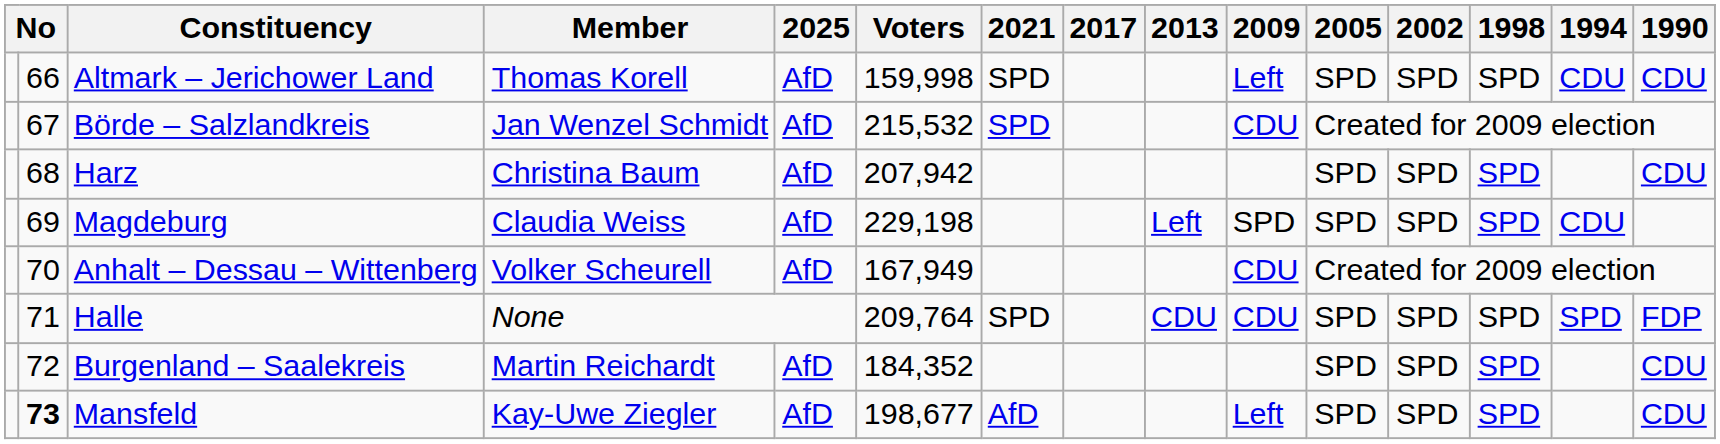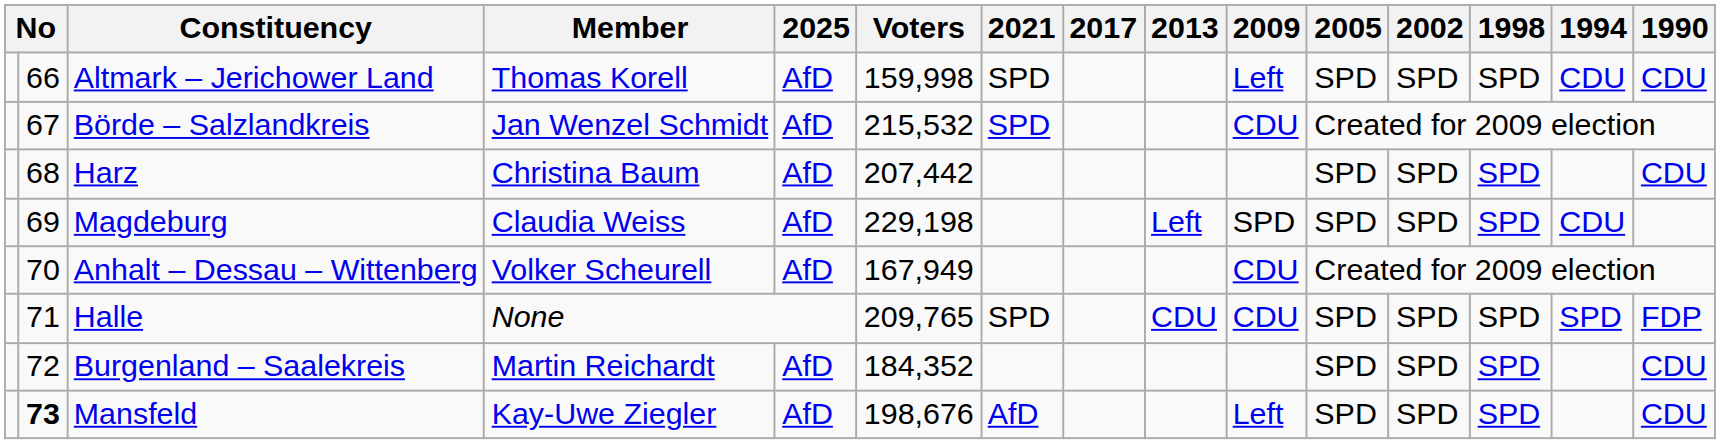(919, 173) 207,942 -> (919, 173) 207,442
(919, 317) 209,764 -> (919, 317) 209,765
(919, 414) 198,677 -> (919, 414) 198,676
